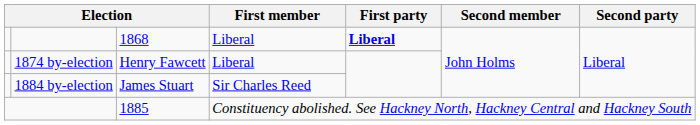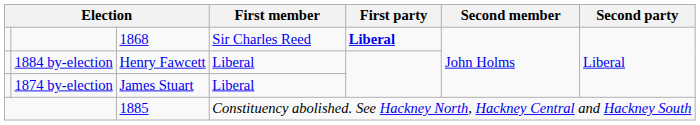(233, 39) Liberal -> (262, 39) Sir Charles Reed
(64, 62) 1874 by-election -> (64, 62) 1884 by-election
(64, 85) 1884 by-election -> (64, 85) 1874 by-election
(262, 85) Sir Charles Reed -> (233, 85) Liberal
